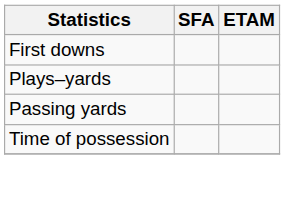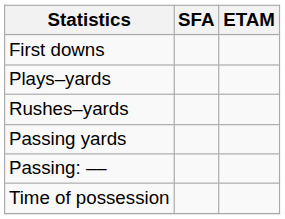+ row: (69, 109)
+ row: (58, 168)
